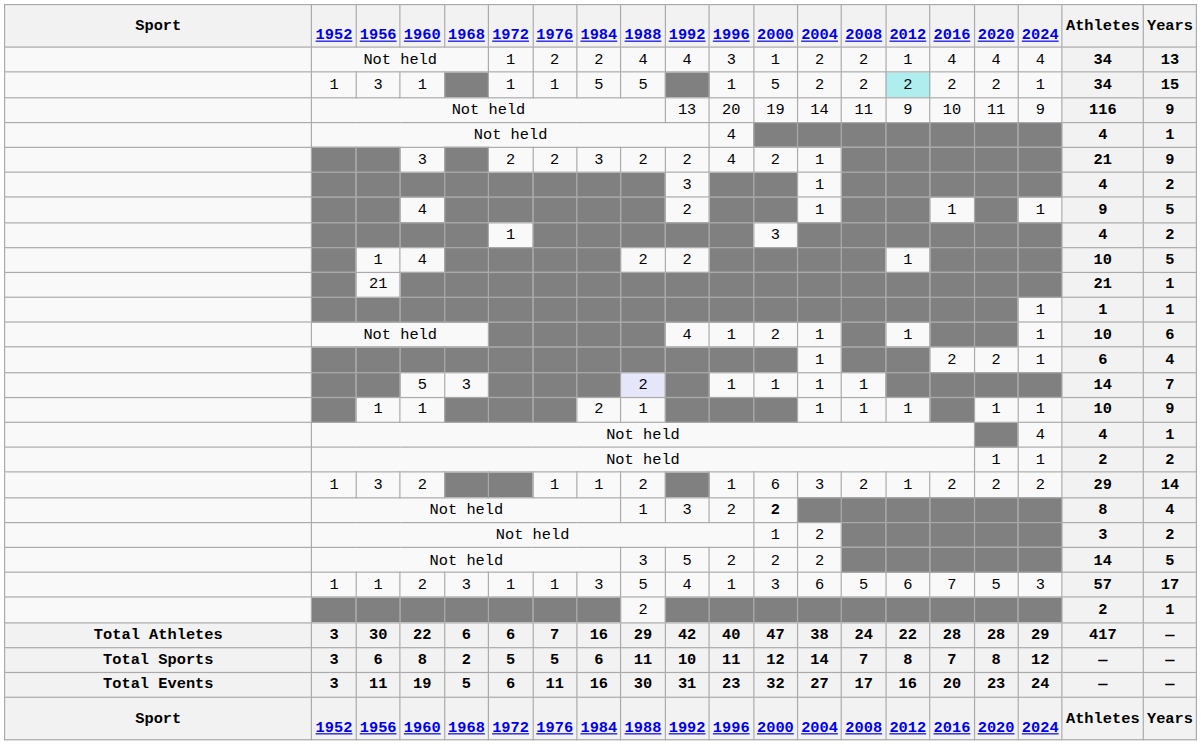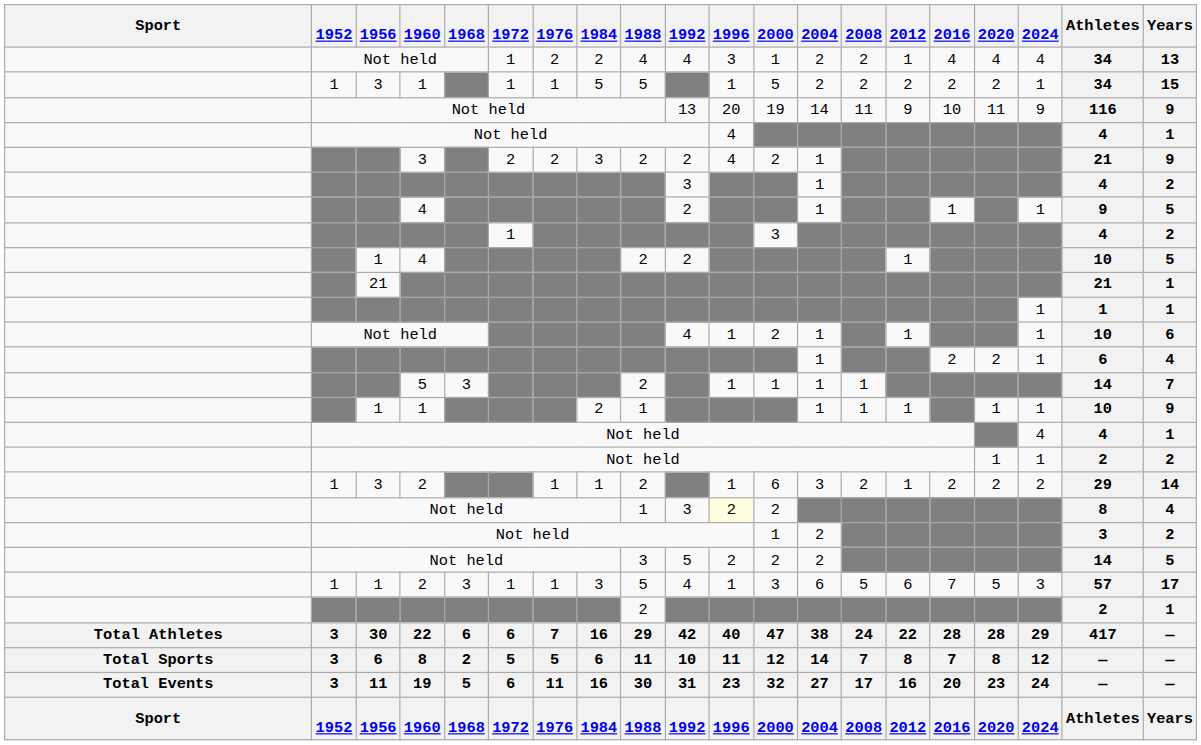(908, 85) paleturquoise background -> (908, 85) no background
(643, 385) lavender background -> (643, 385) no background
(731, 510) no background -> (731, 510) lightyellow background
(775, 510) bold -> (775, 510) normal
